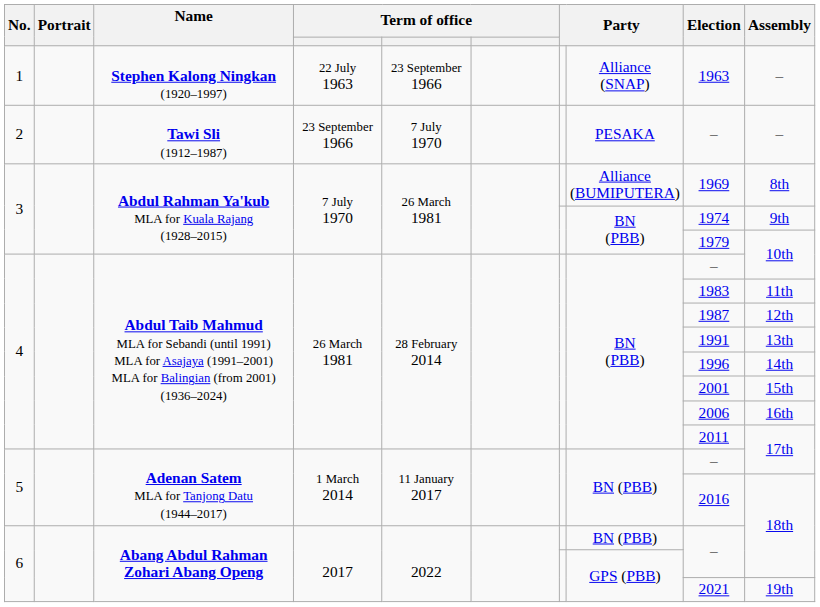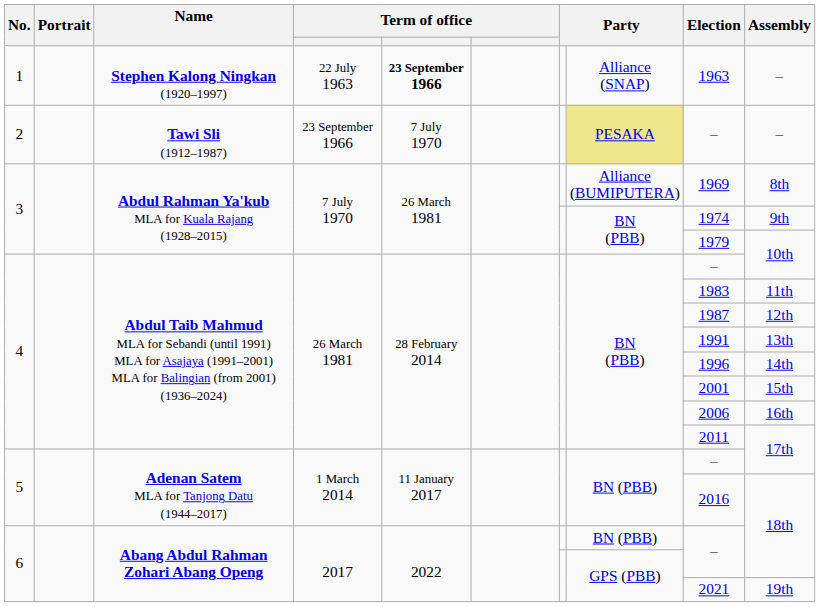(426, 76) normal -> (426, 75) bold
(625, 134) no background -> (625, 134) khaki background
